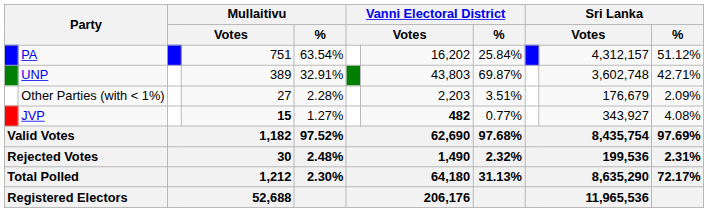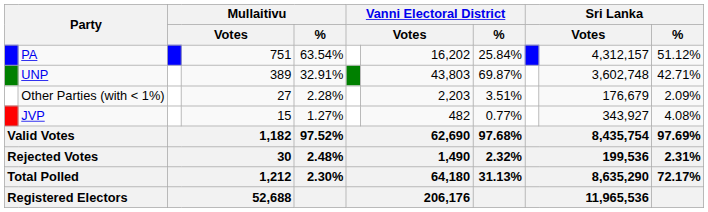(284, 116) bold -> (284, 116) normal
(459, 116) bold -> (459, 116) normal
